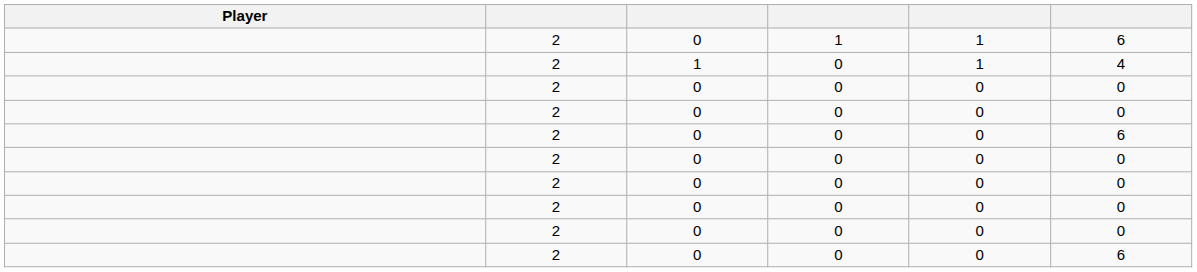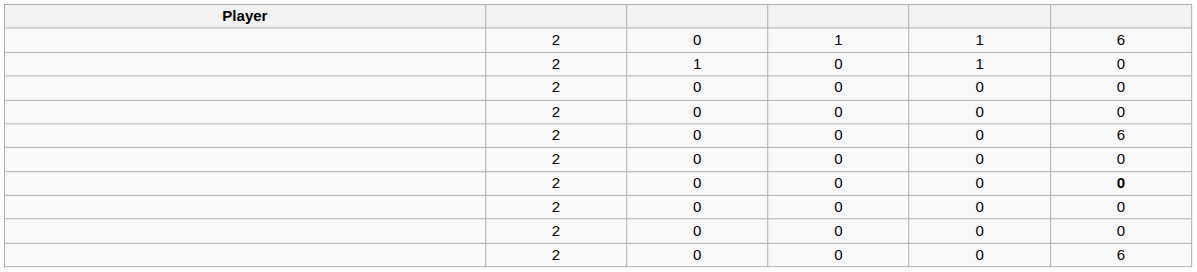(1121, 64) 4 -> (1121, 64) 0
(1121, 183) normal -> (1121, 183) bold
